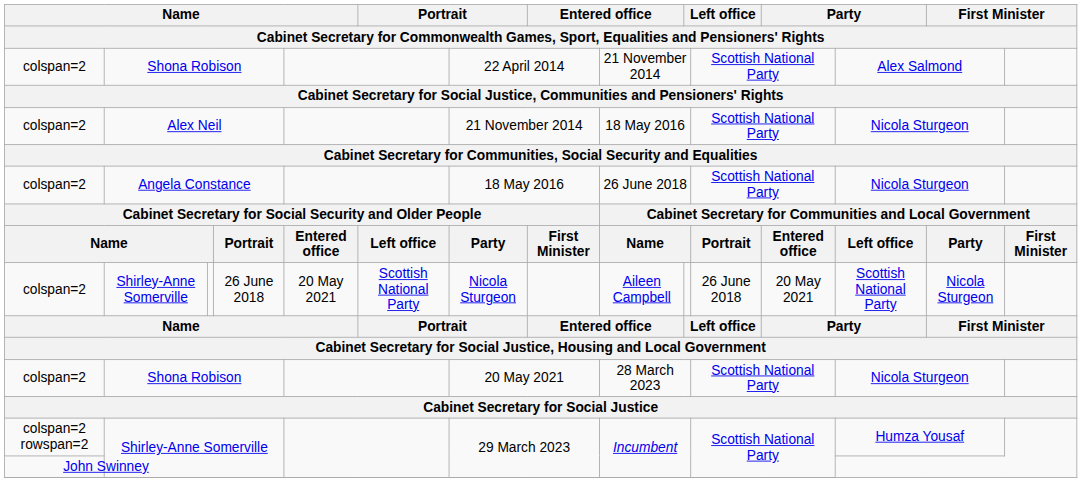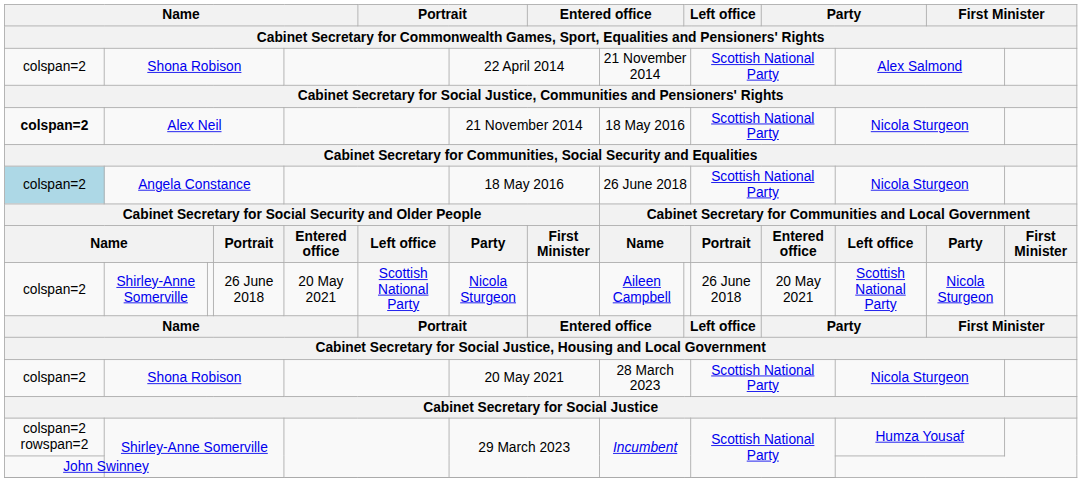(54, 125) normal -> (54, 125) bold
(54, 185) no background -> (54, 185) lightblue background
